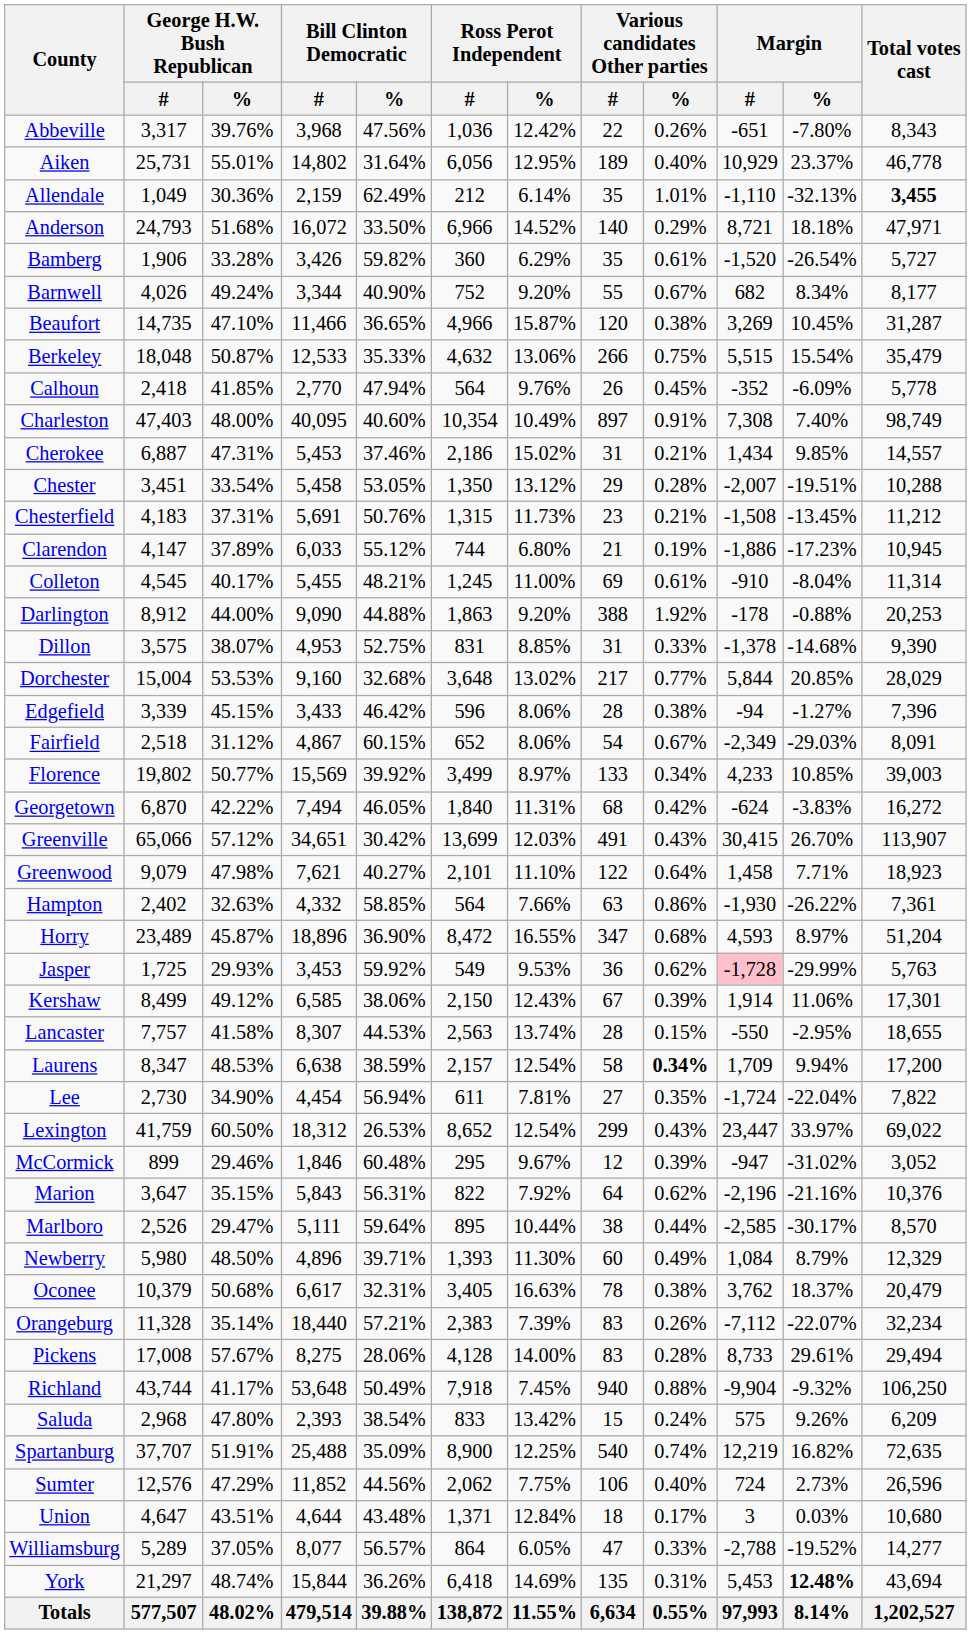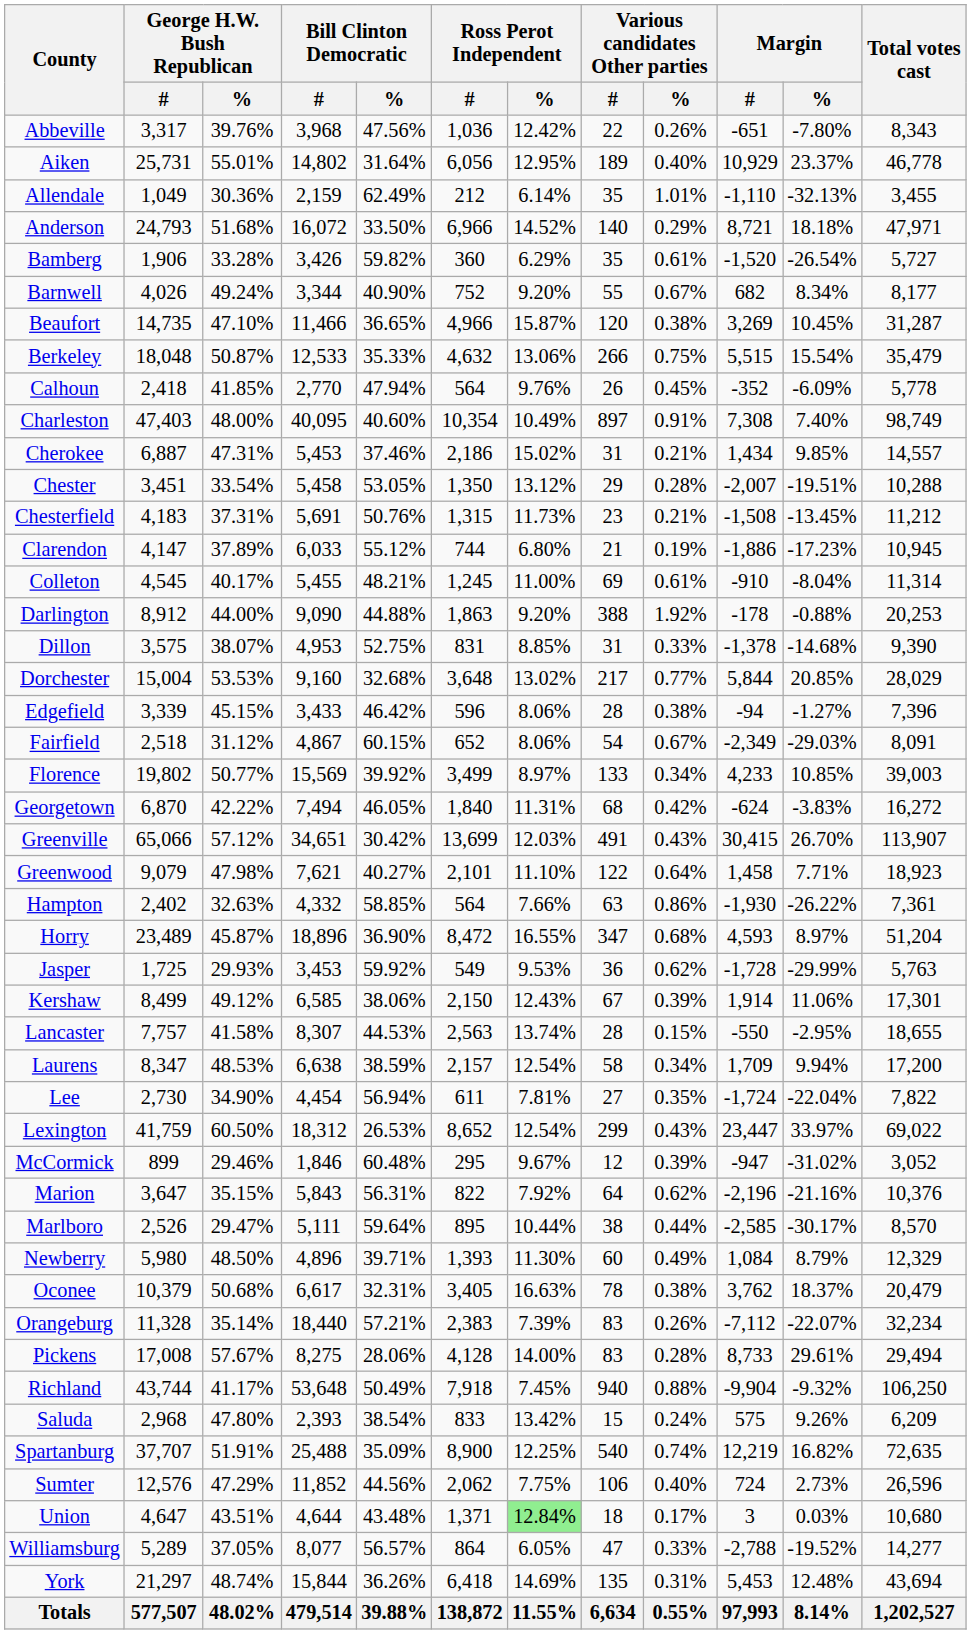(914, 195) bold -> (914, 195) normal
(750, 968) pink background -> (750, 968) no background
(680, 1065) bold -> (681, 1065) normal
(545, 1516) no background -> (545, 1516) lightgreen background
(822, 1580) bold -> (822, 1580) normal
